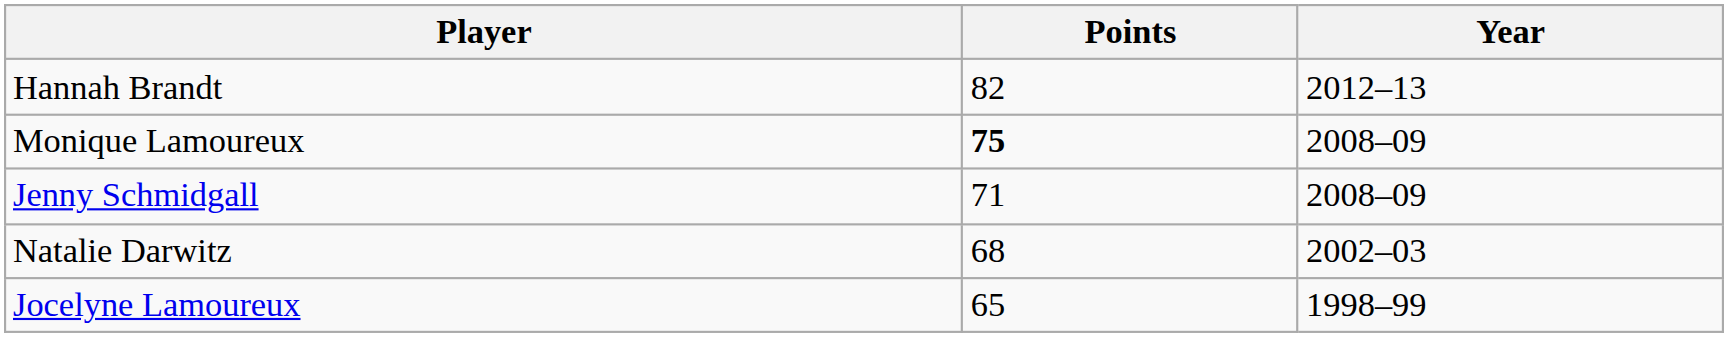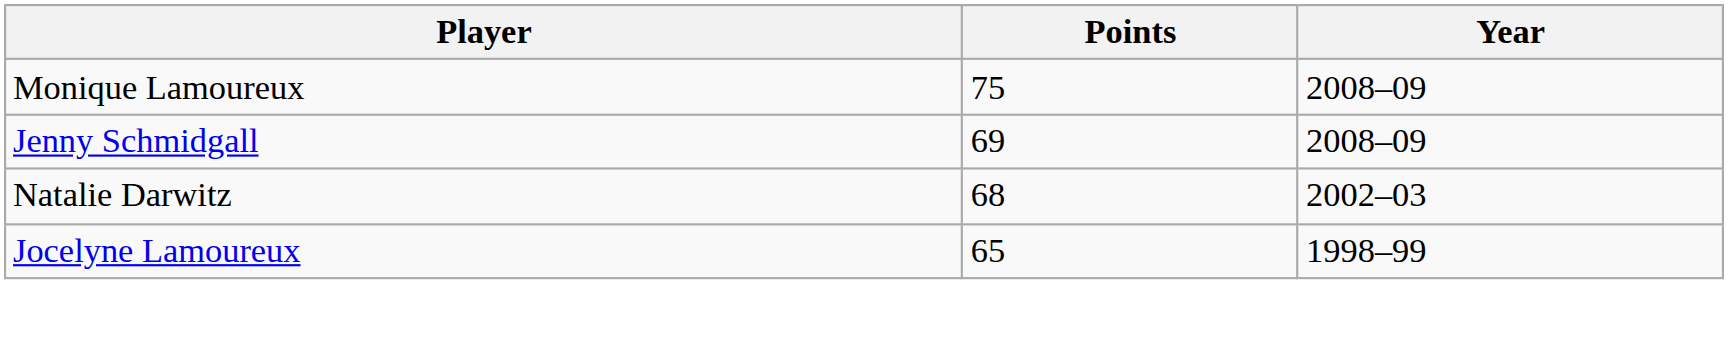- row: (118, 86)
(988, 140) bold -> (988, 86) normal
(988, 195) 71 -> (988, 140) 69
